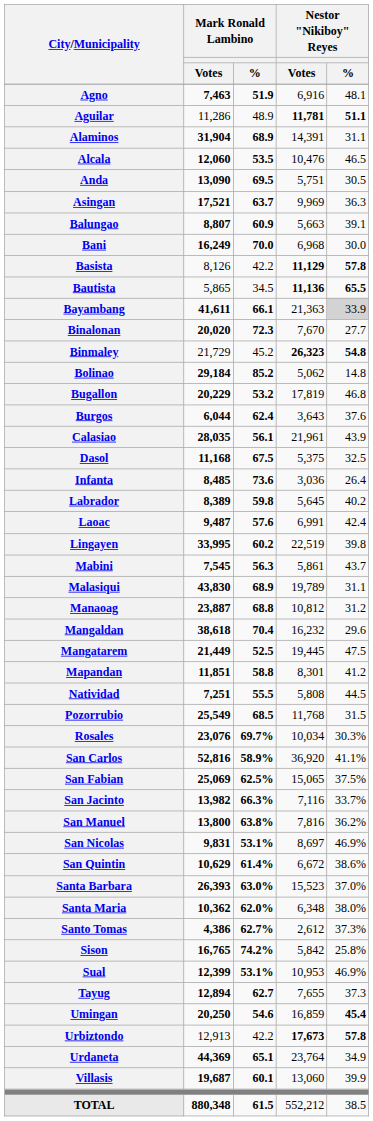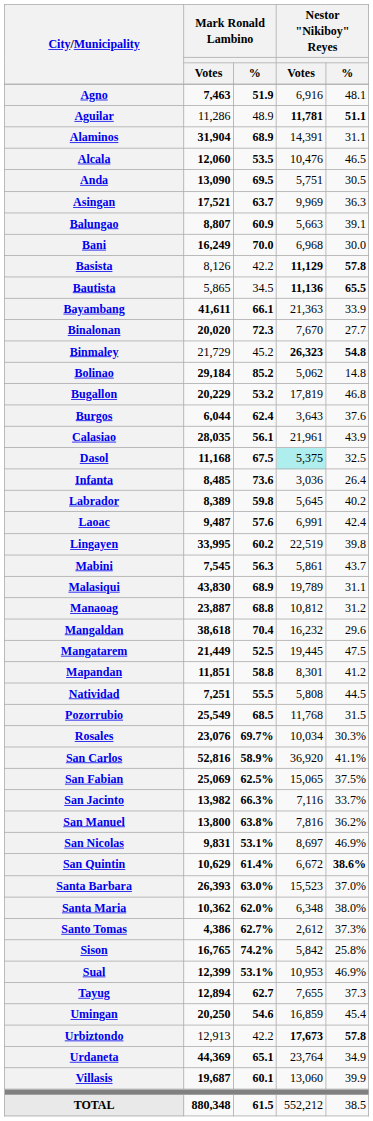(355, 309) lightgrey background -> (355, 309) no background
(311, 458) no background -> (310, 458) paleturquoise background
(350, 864) normal -> (349, 864) bold
(355, 1014) bold -> (355, 1014) normal
